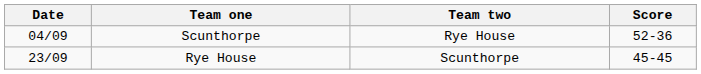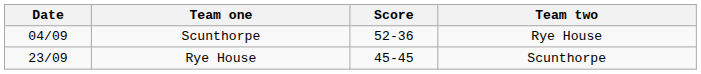columns swapped: (653, 15) <-> (480, 15)
